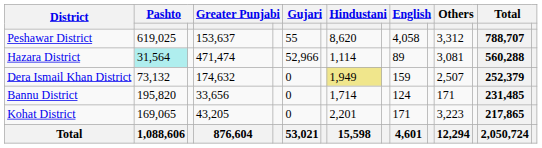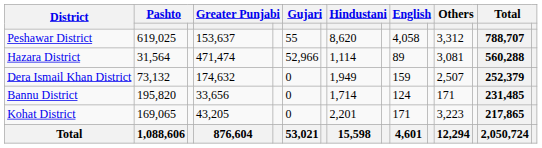(153, 57) paleturquoise background -> (153, 57) no background
(343, 76) khaki background -> (343, 76) no background
